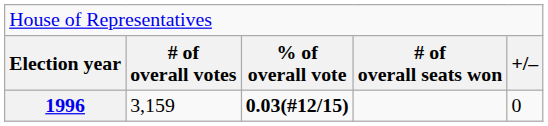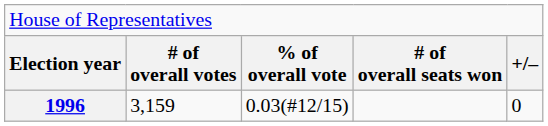(297, 105) bold -> (297, 105) normal
